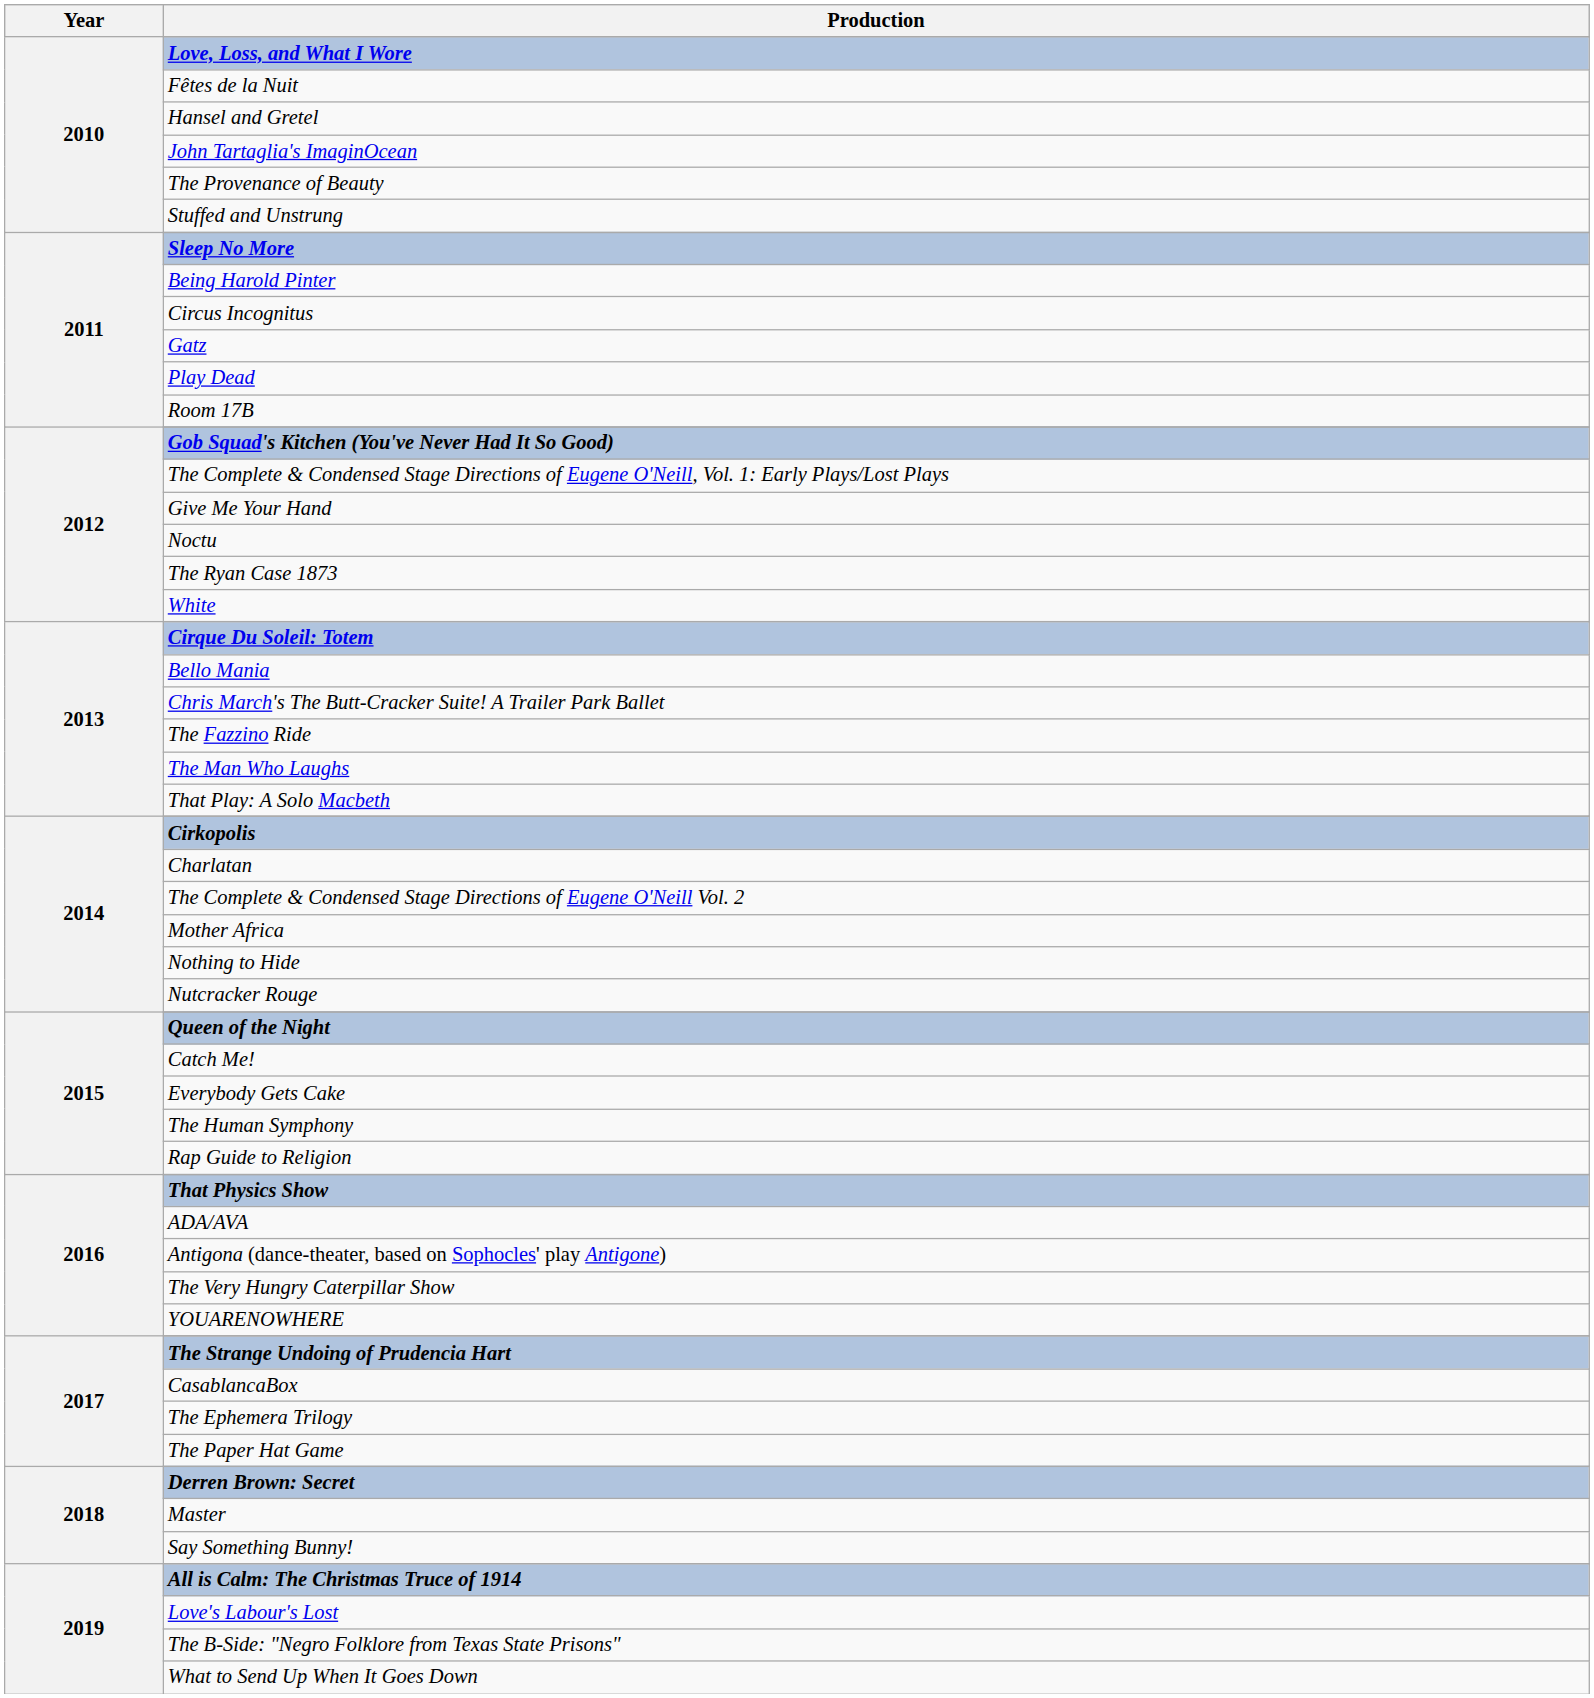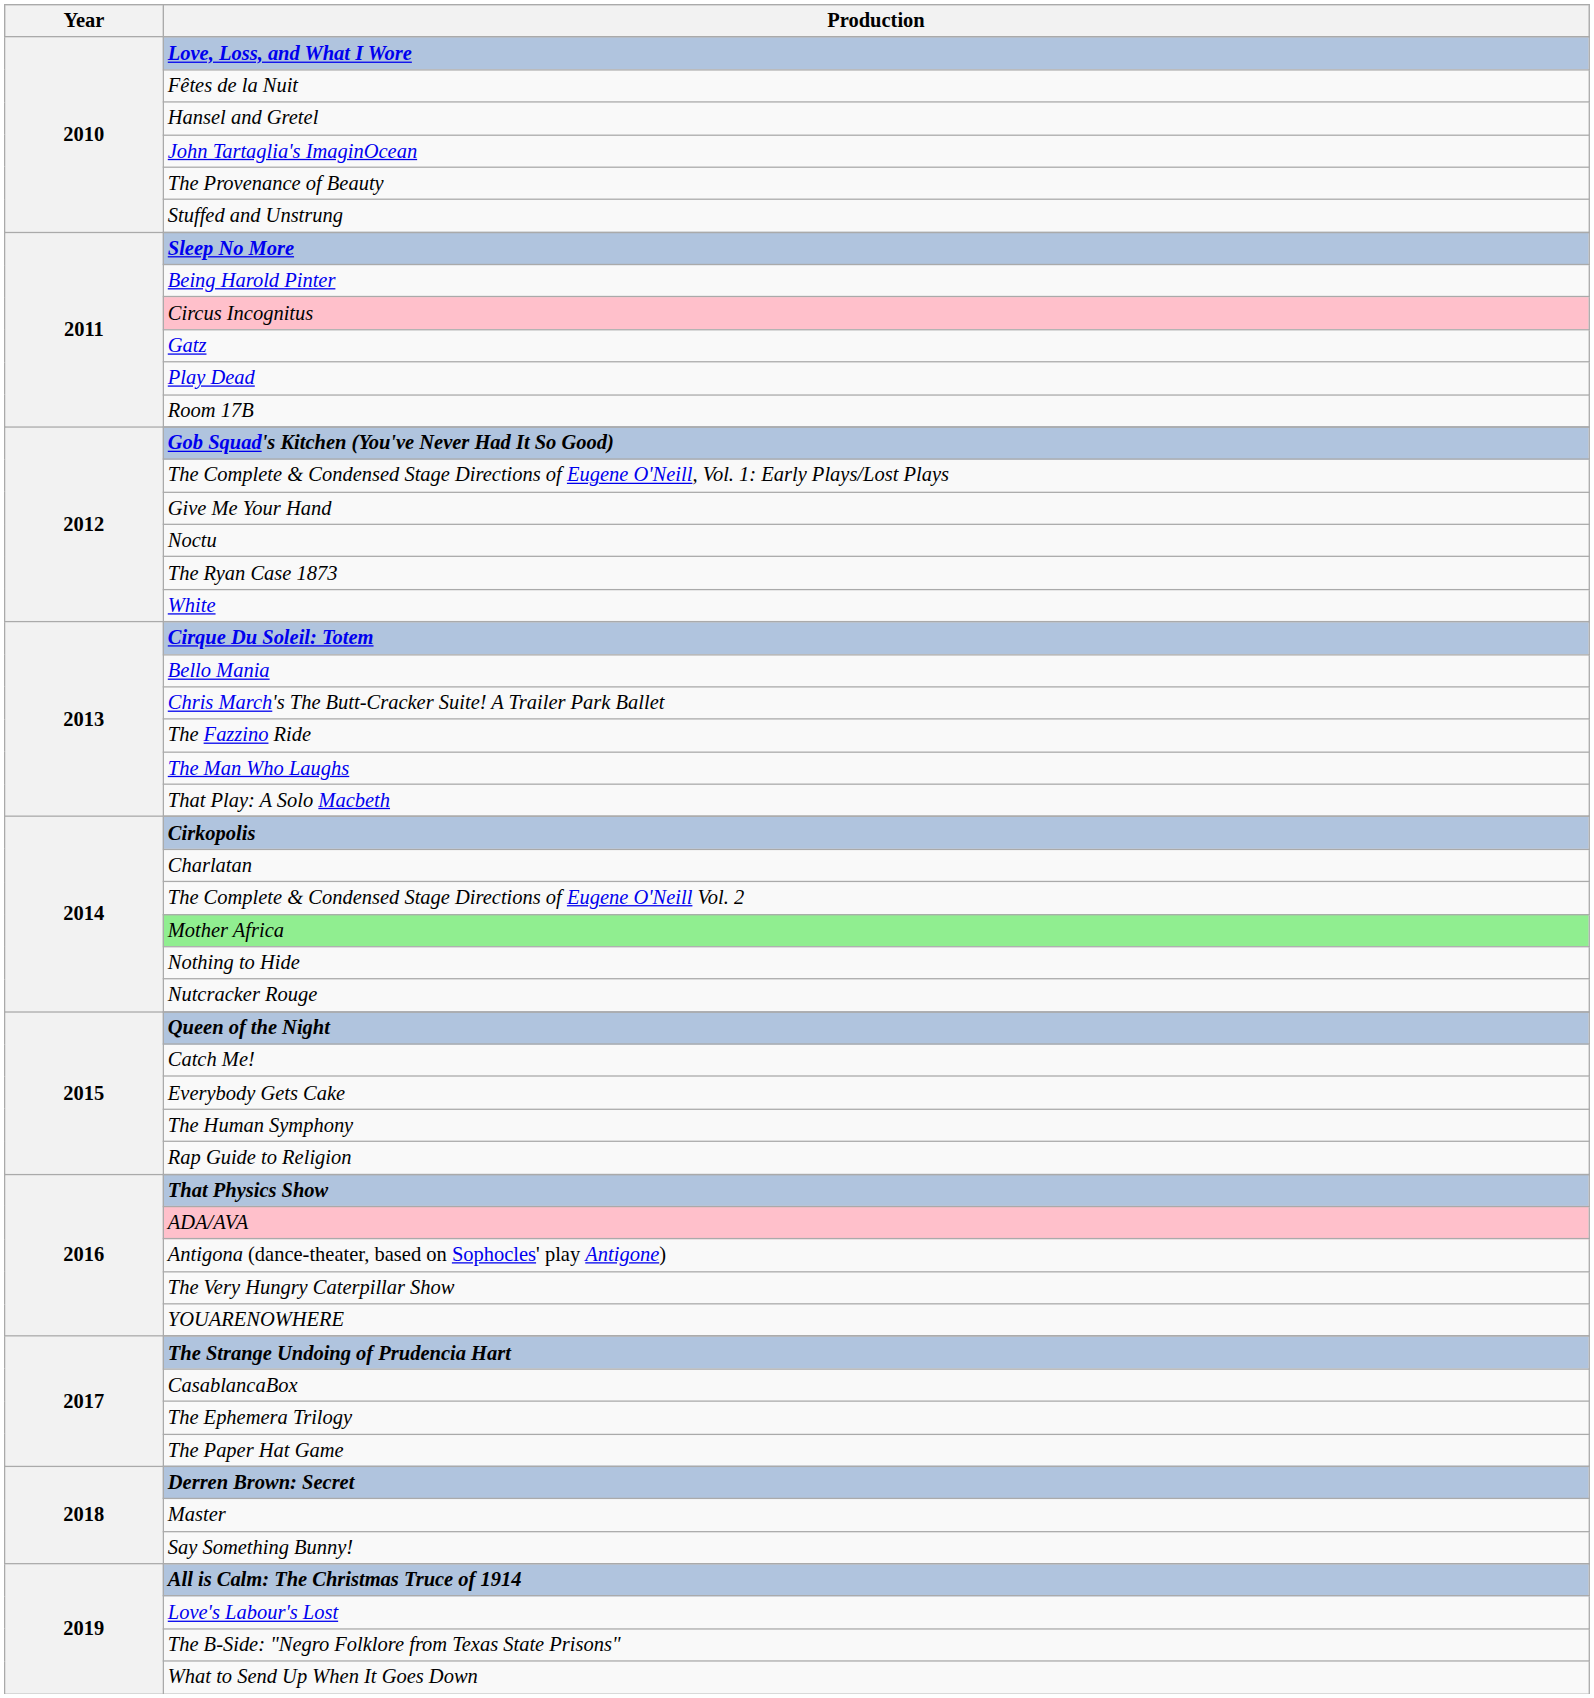(240, 313) no background -> (240, 313) pink background
(226, 930) no background -> (226, 930) lightgreen background
(208, 1222) no background -> (208, 1222) pink background
